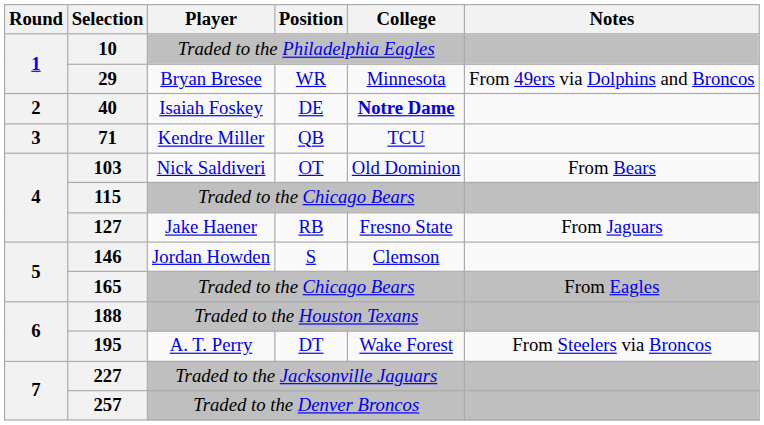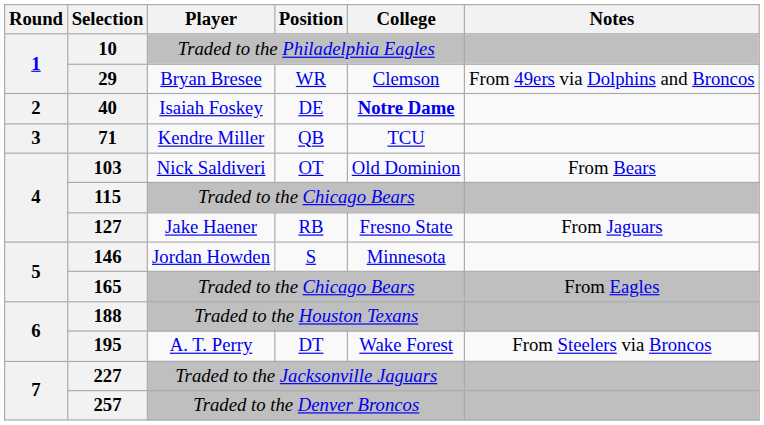(406, 78) Minnesota -> (406, 78) Clemson
(406, 256) Clemson -> (406, 256) Minnesota
